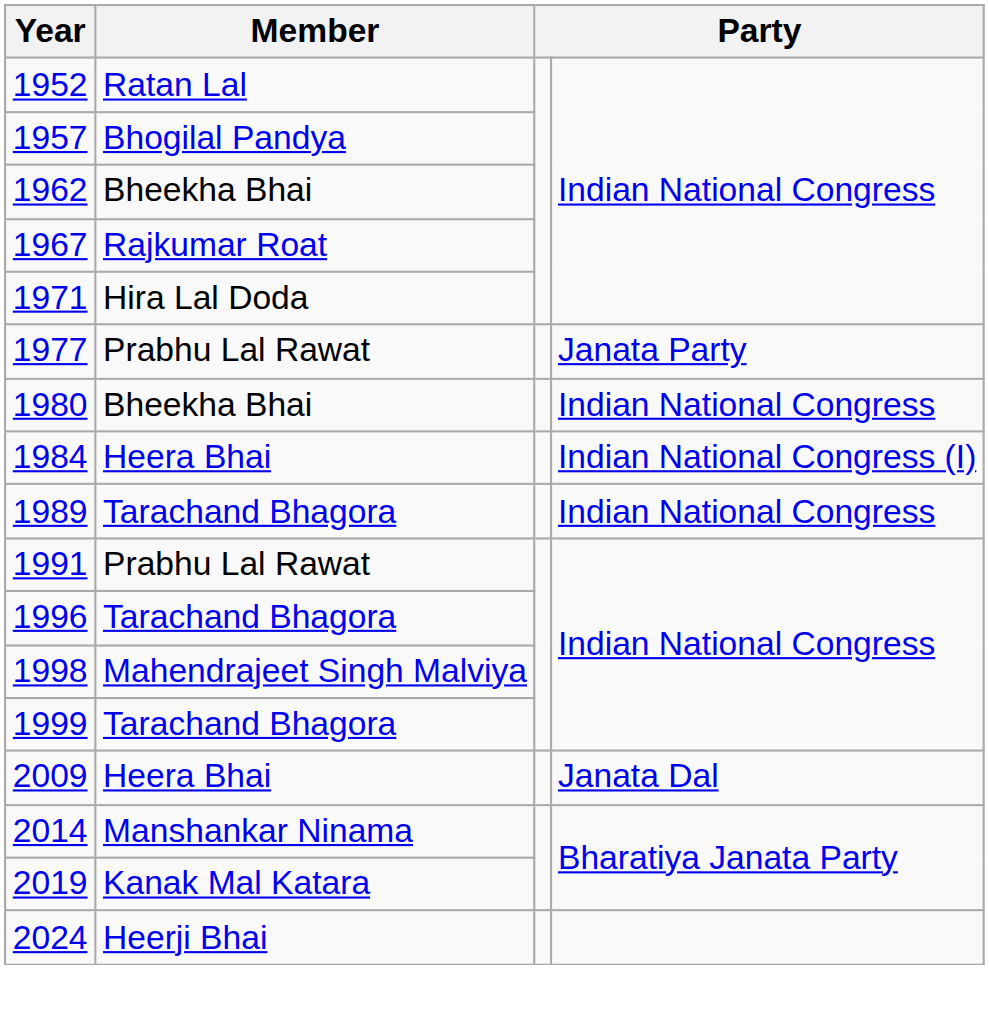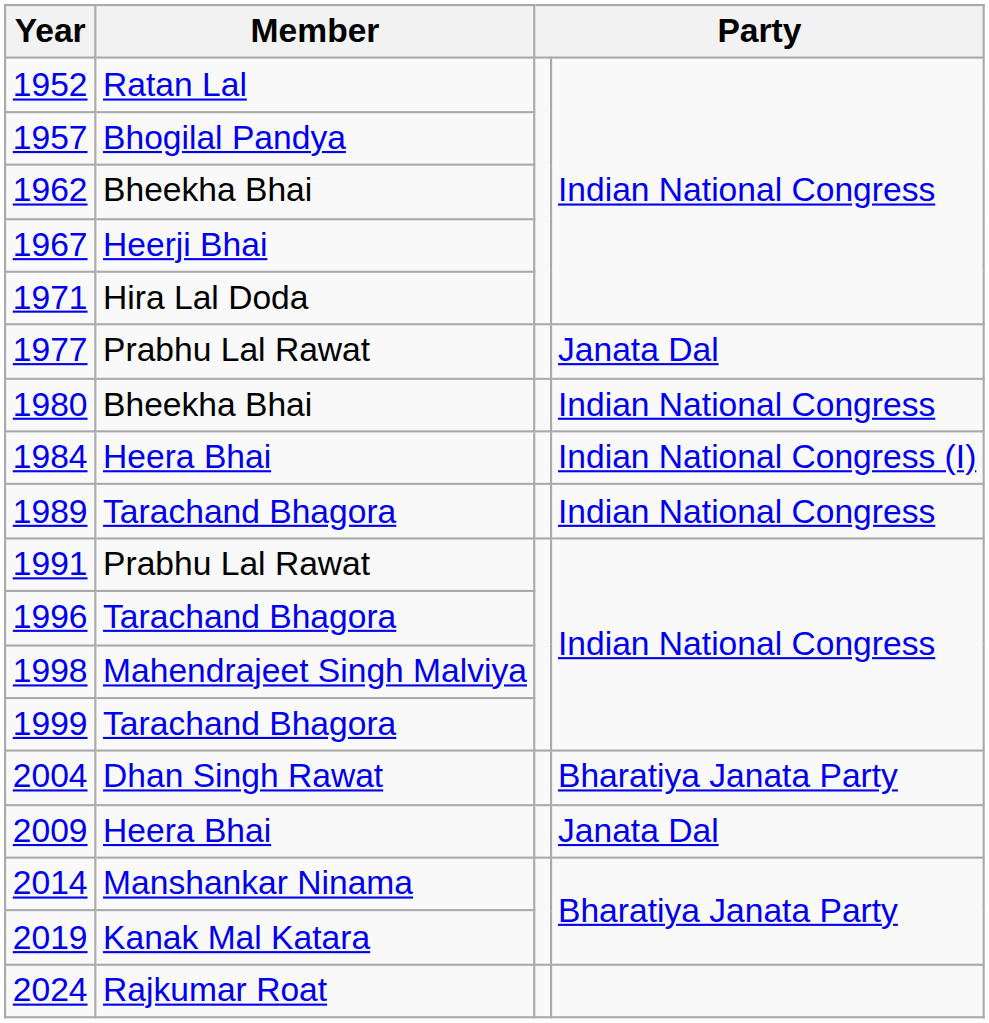(215, 244) Rajkumar Roat -> (185, 244) Heerji Bhai
(652, 350) Janata Party -> (638, 350) Janata Dal
+ row: (50, 777)
(185, 937) Heerji Bhai -> (215, 990) Rajkumar Roat
